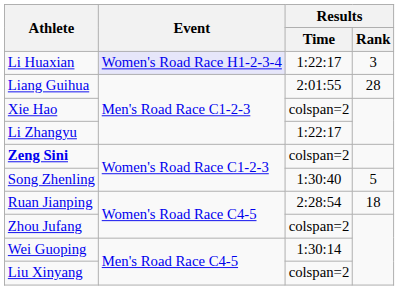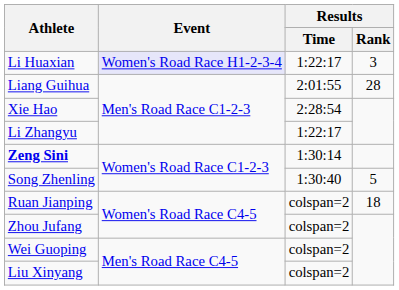(319, 109) colspan=2 -> (319, 109) 2:28:54
(319, 156) colspan=2 -> (319, 156) 1:30:14
(319, 202) 2:28:54 -> (319, 202) colspan=2
(319, 249) 1:30:14 -> (319, 249) colspan=2
